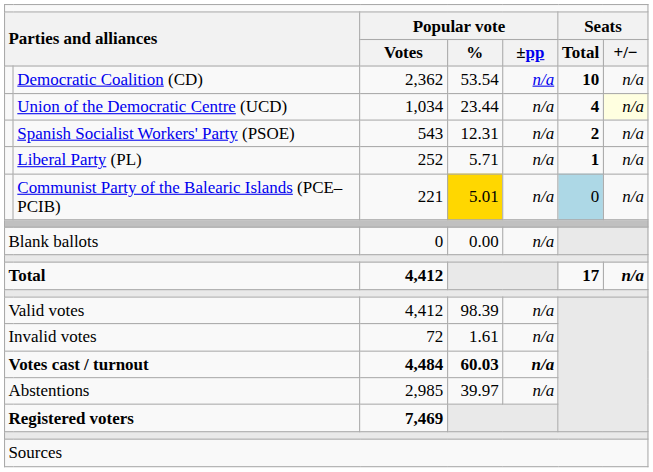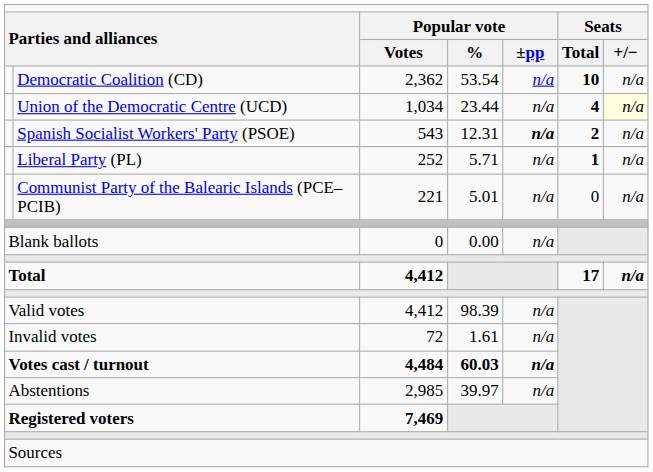(543, 133) normal -> (543, 133) bold
(484, 196) gold background -> (484, 196) no background
(595, 196) lightblue background -> (595, 196) no background
